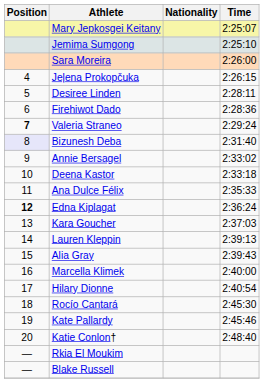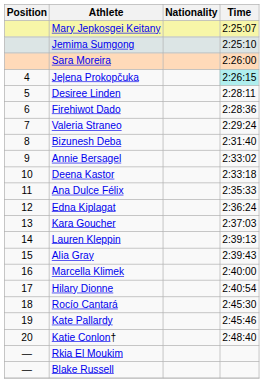(239, 77) no background -> (239, 77) paleturquoise background
(27, 126) bold -> (27, 126) normal
(27, 142) lavender background -> (27, 142) no background
(27, 207) bold -> (27, 207) normal
